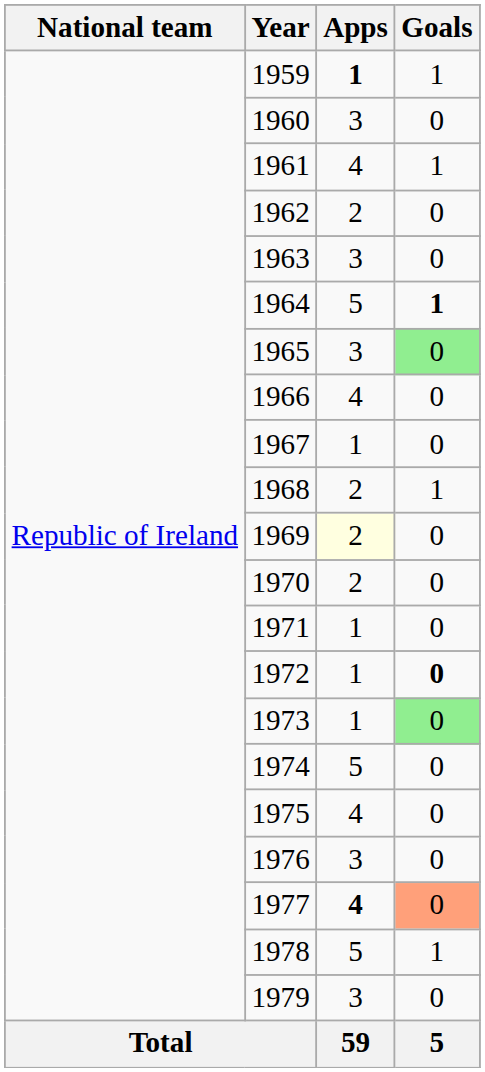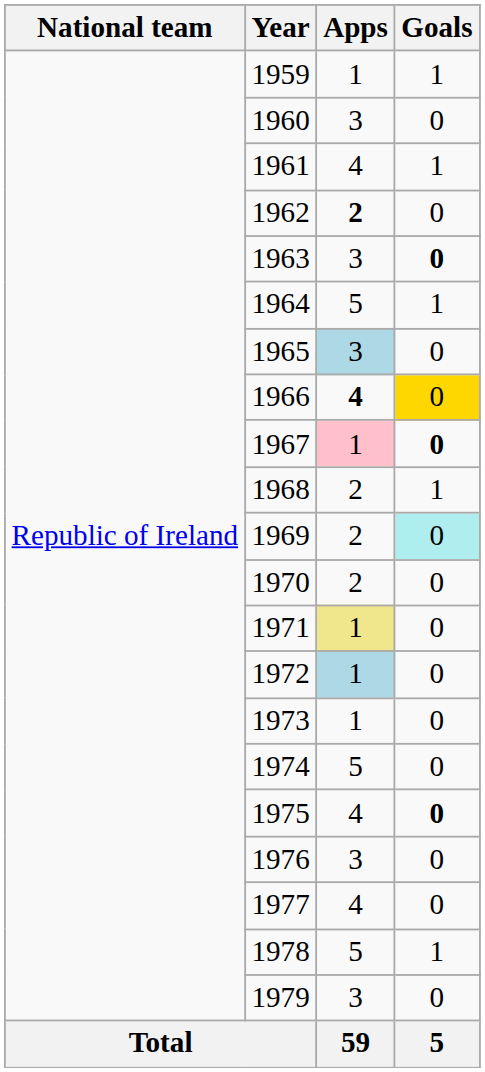(355, 73) bold -> (355, 73) normal
(355, 212) normal -> (355, 212) bold
(437, 258) normal -> (437, 258) bold
(437, 304) bold -> (437, 304) normal
(355, 350) no background -> (355, 350) lightblue background
(437, 350) lightgreen background -> (437, 350) no background
(355, 397) normal -> (355, 397) bold
(437, 397) no background -> (437, 397) gold background
(355, 443) no background -> (355, 443) pink background
(437, 443) normal -> (437, 443) bold
(355, 535) lightyellow background -> (355, 535) no background
(437, 535) no background -> (437, 535) paleturquoise background
(355, 627) no background -> (355, 627) khaki background
(355, 674) no background -> (355, 674) lightblue background
(437, 674) bold -> (437, 674) normal
(437, 720) lightgreen background -> (437, 720) no background
(437, 812) normal -> (437, 812) bold
(355, 905) bold -> (355, 905) normal
(437, 905) lightsalmon background -> (437, 905) no background
